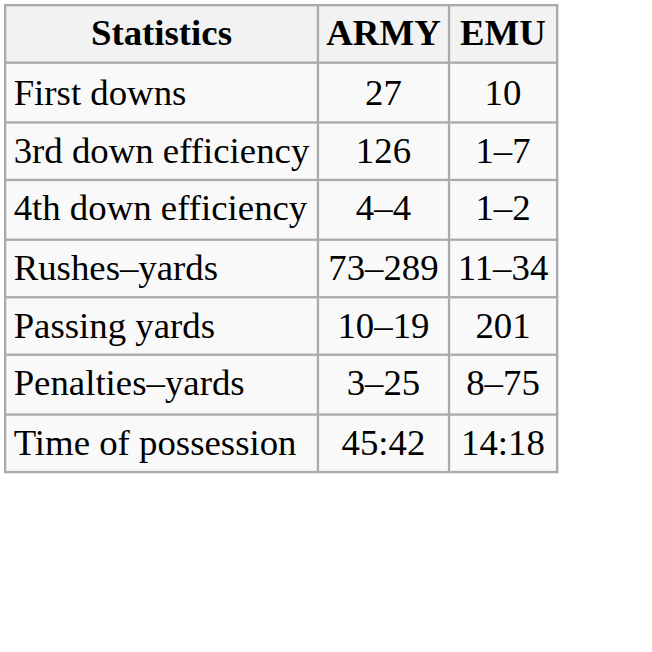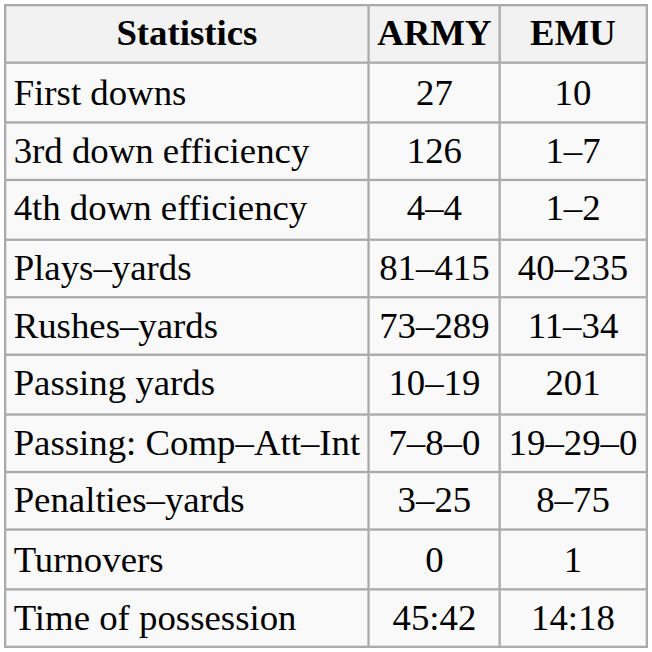+ row: (103, 267)
+ row: (187, 442)
+ row: (89, 558)
